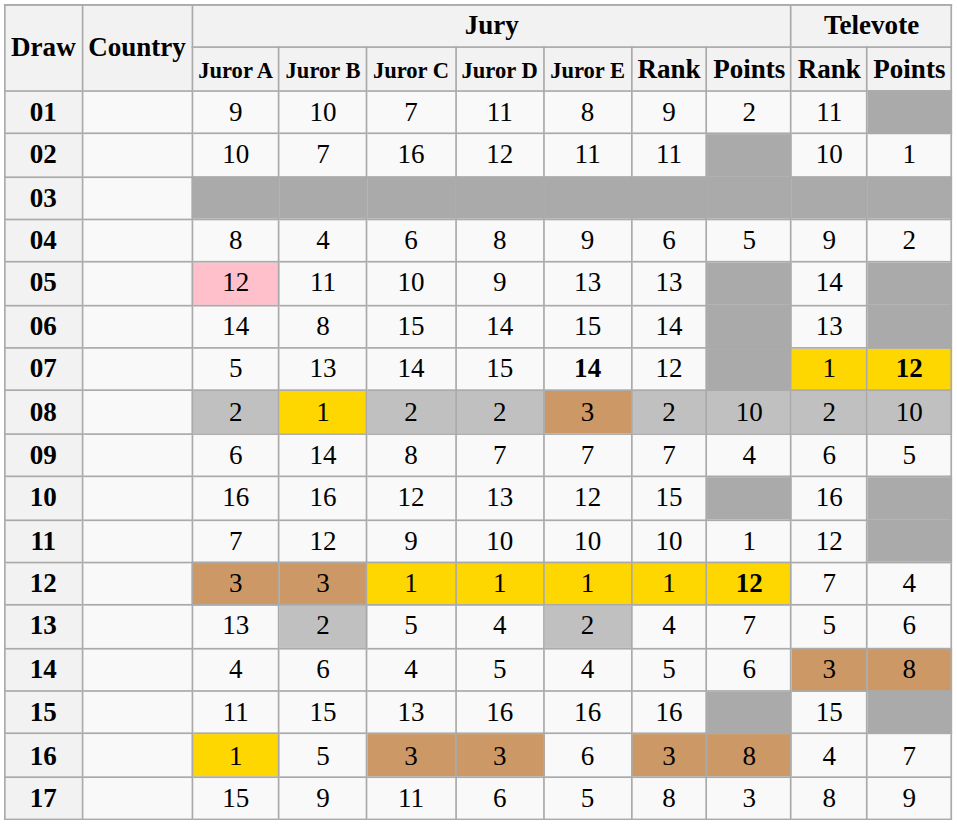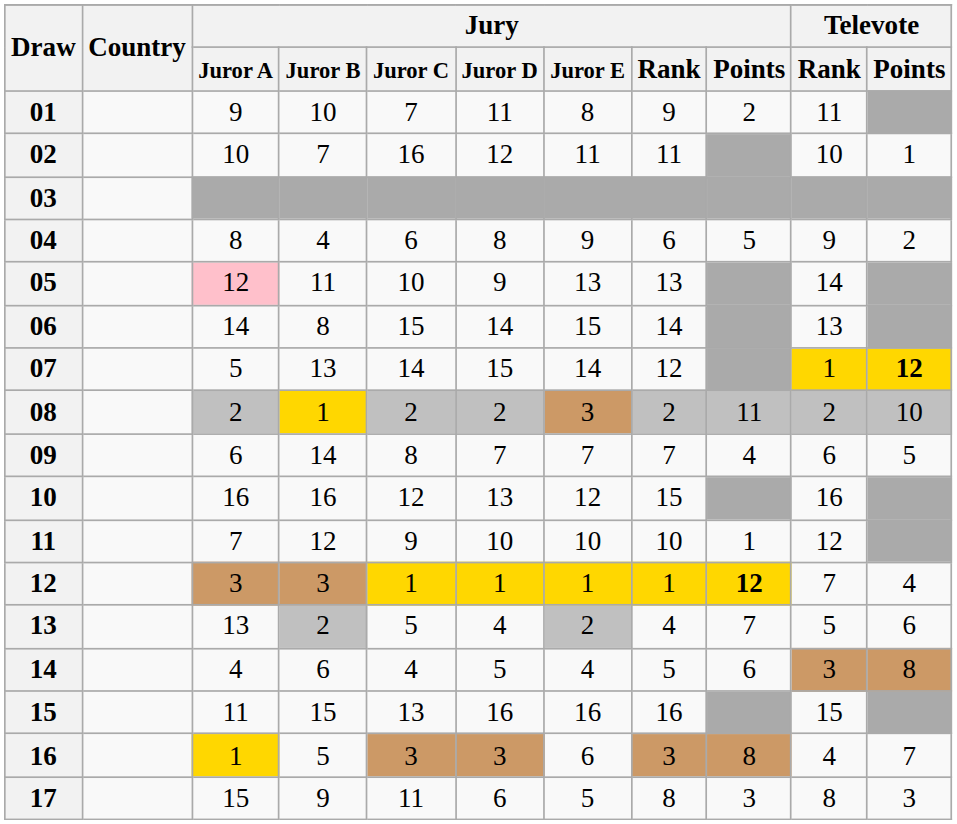(588, 369) bold -> (588, 369) normal
(749, 411) 10 -> (749, 411) 11
(909, 797) 9 -> (909, 797) 3
